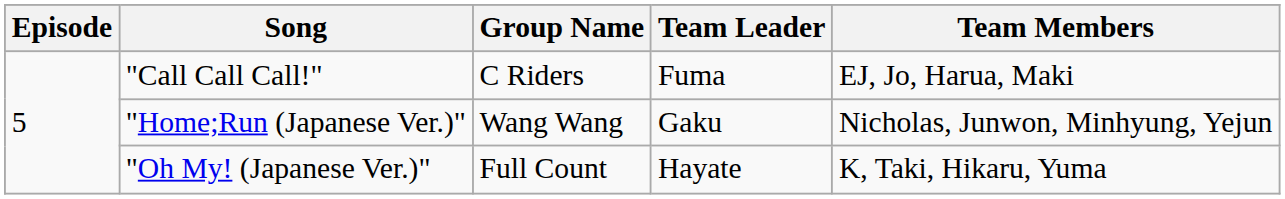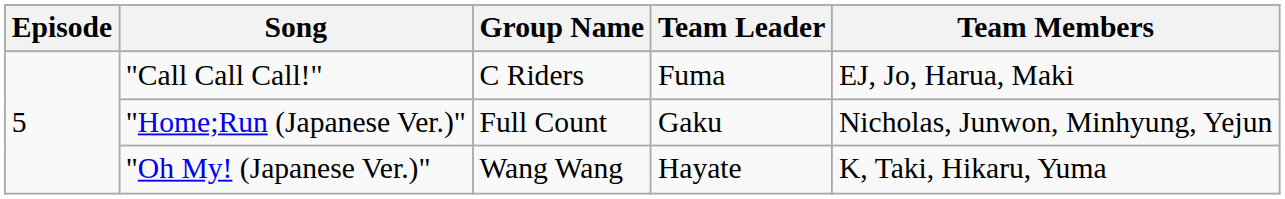(551, 121) Wang Wang -> (543, 121) Full Count
(543, 168) Full Count -> (551, 168) Wang Wang
